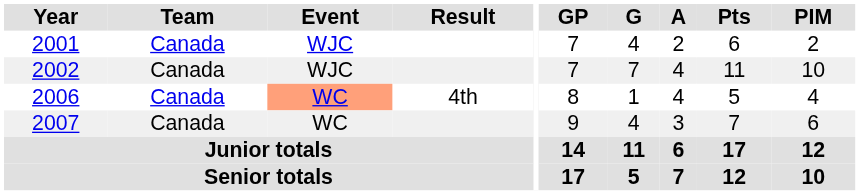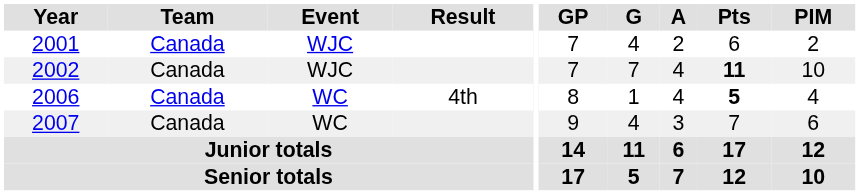(734, 70) normal -> (734, 70) bold
(330, 96) lightsalmon background -> (330, 96) no background
(734, 96) normal -> (734, 96) bold
